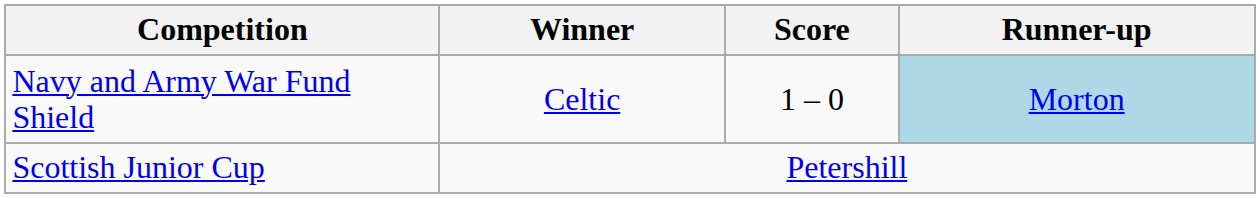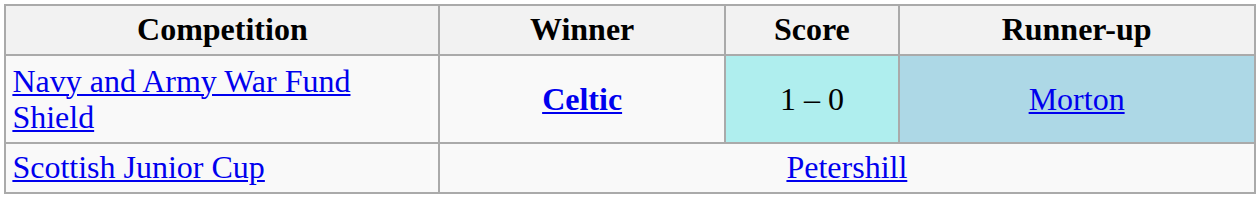(582, 98) normal -> (582, 98) bold
(812, 98) no background -> (812, 98) paleturquoise background
